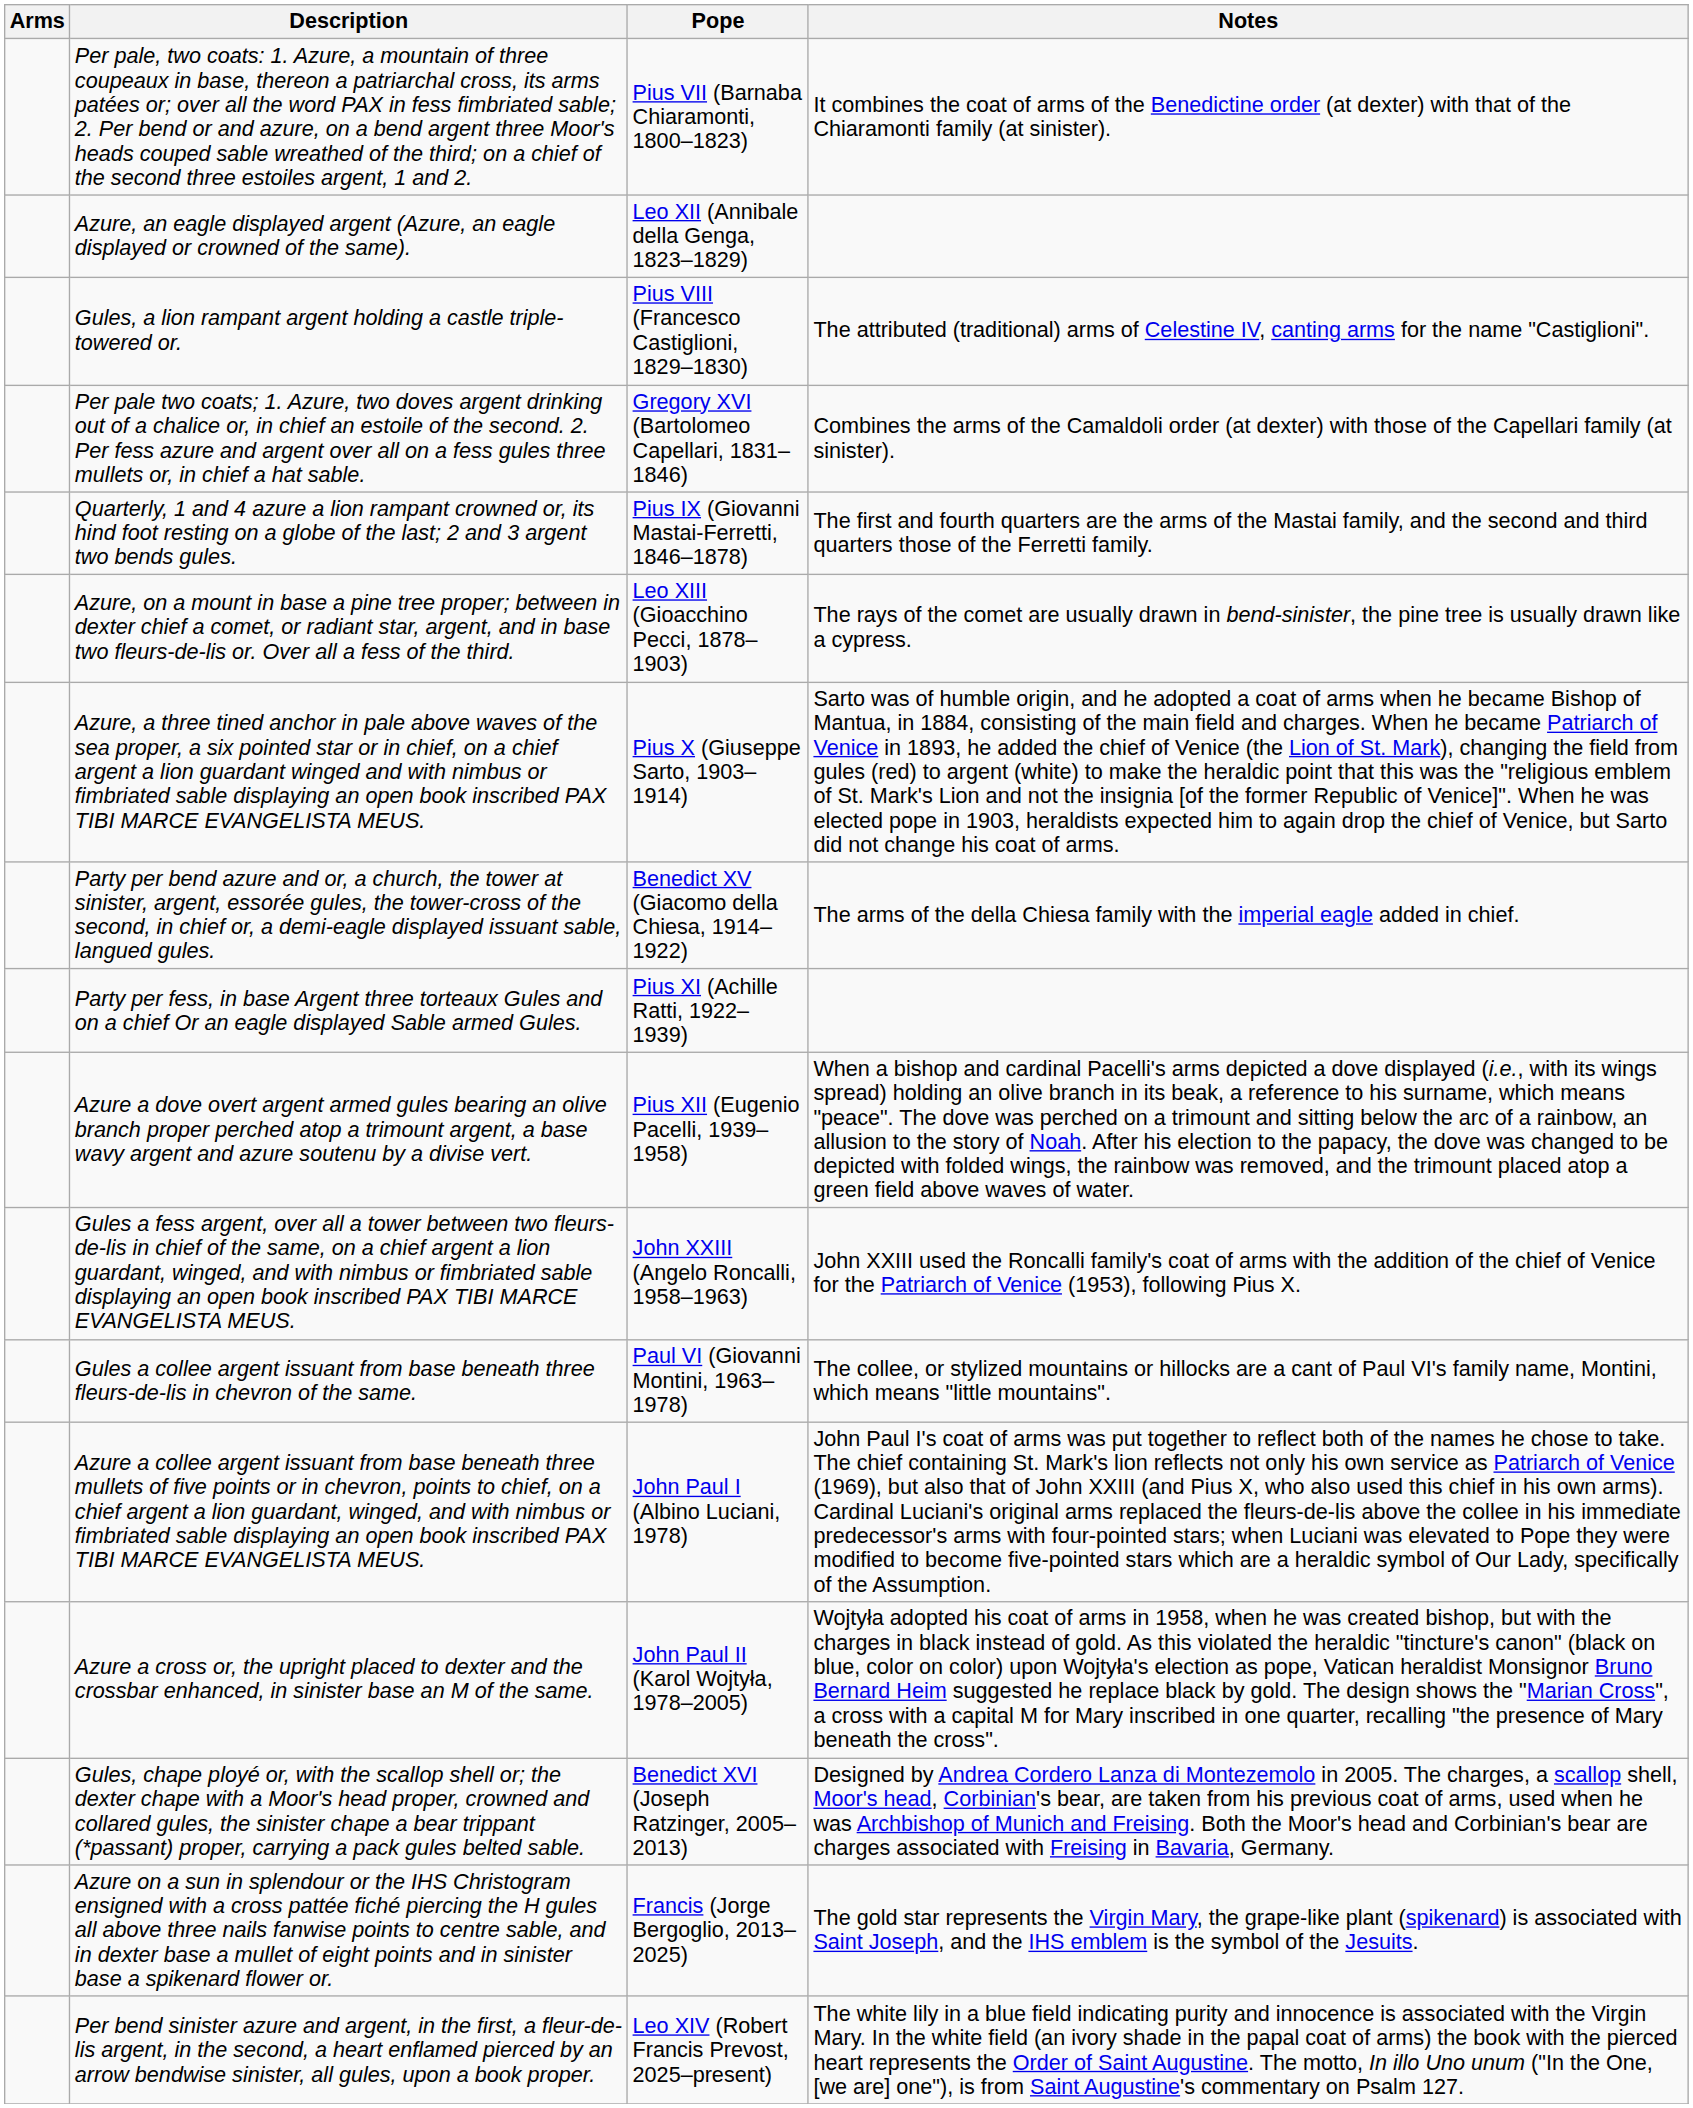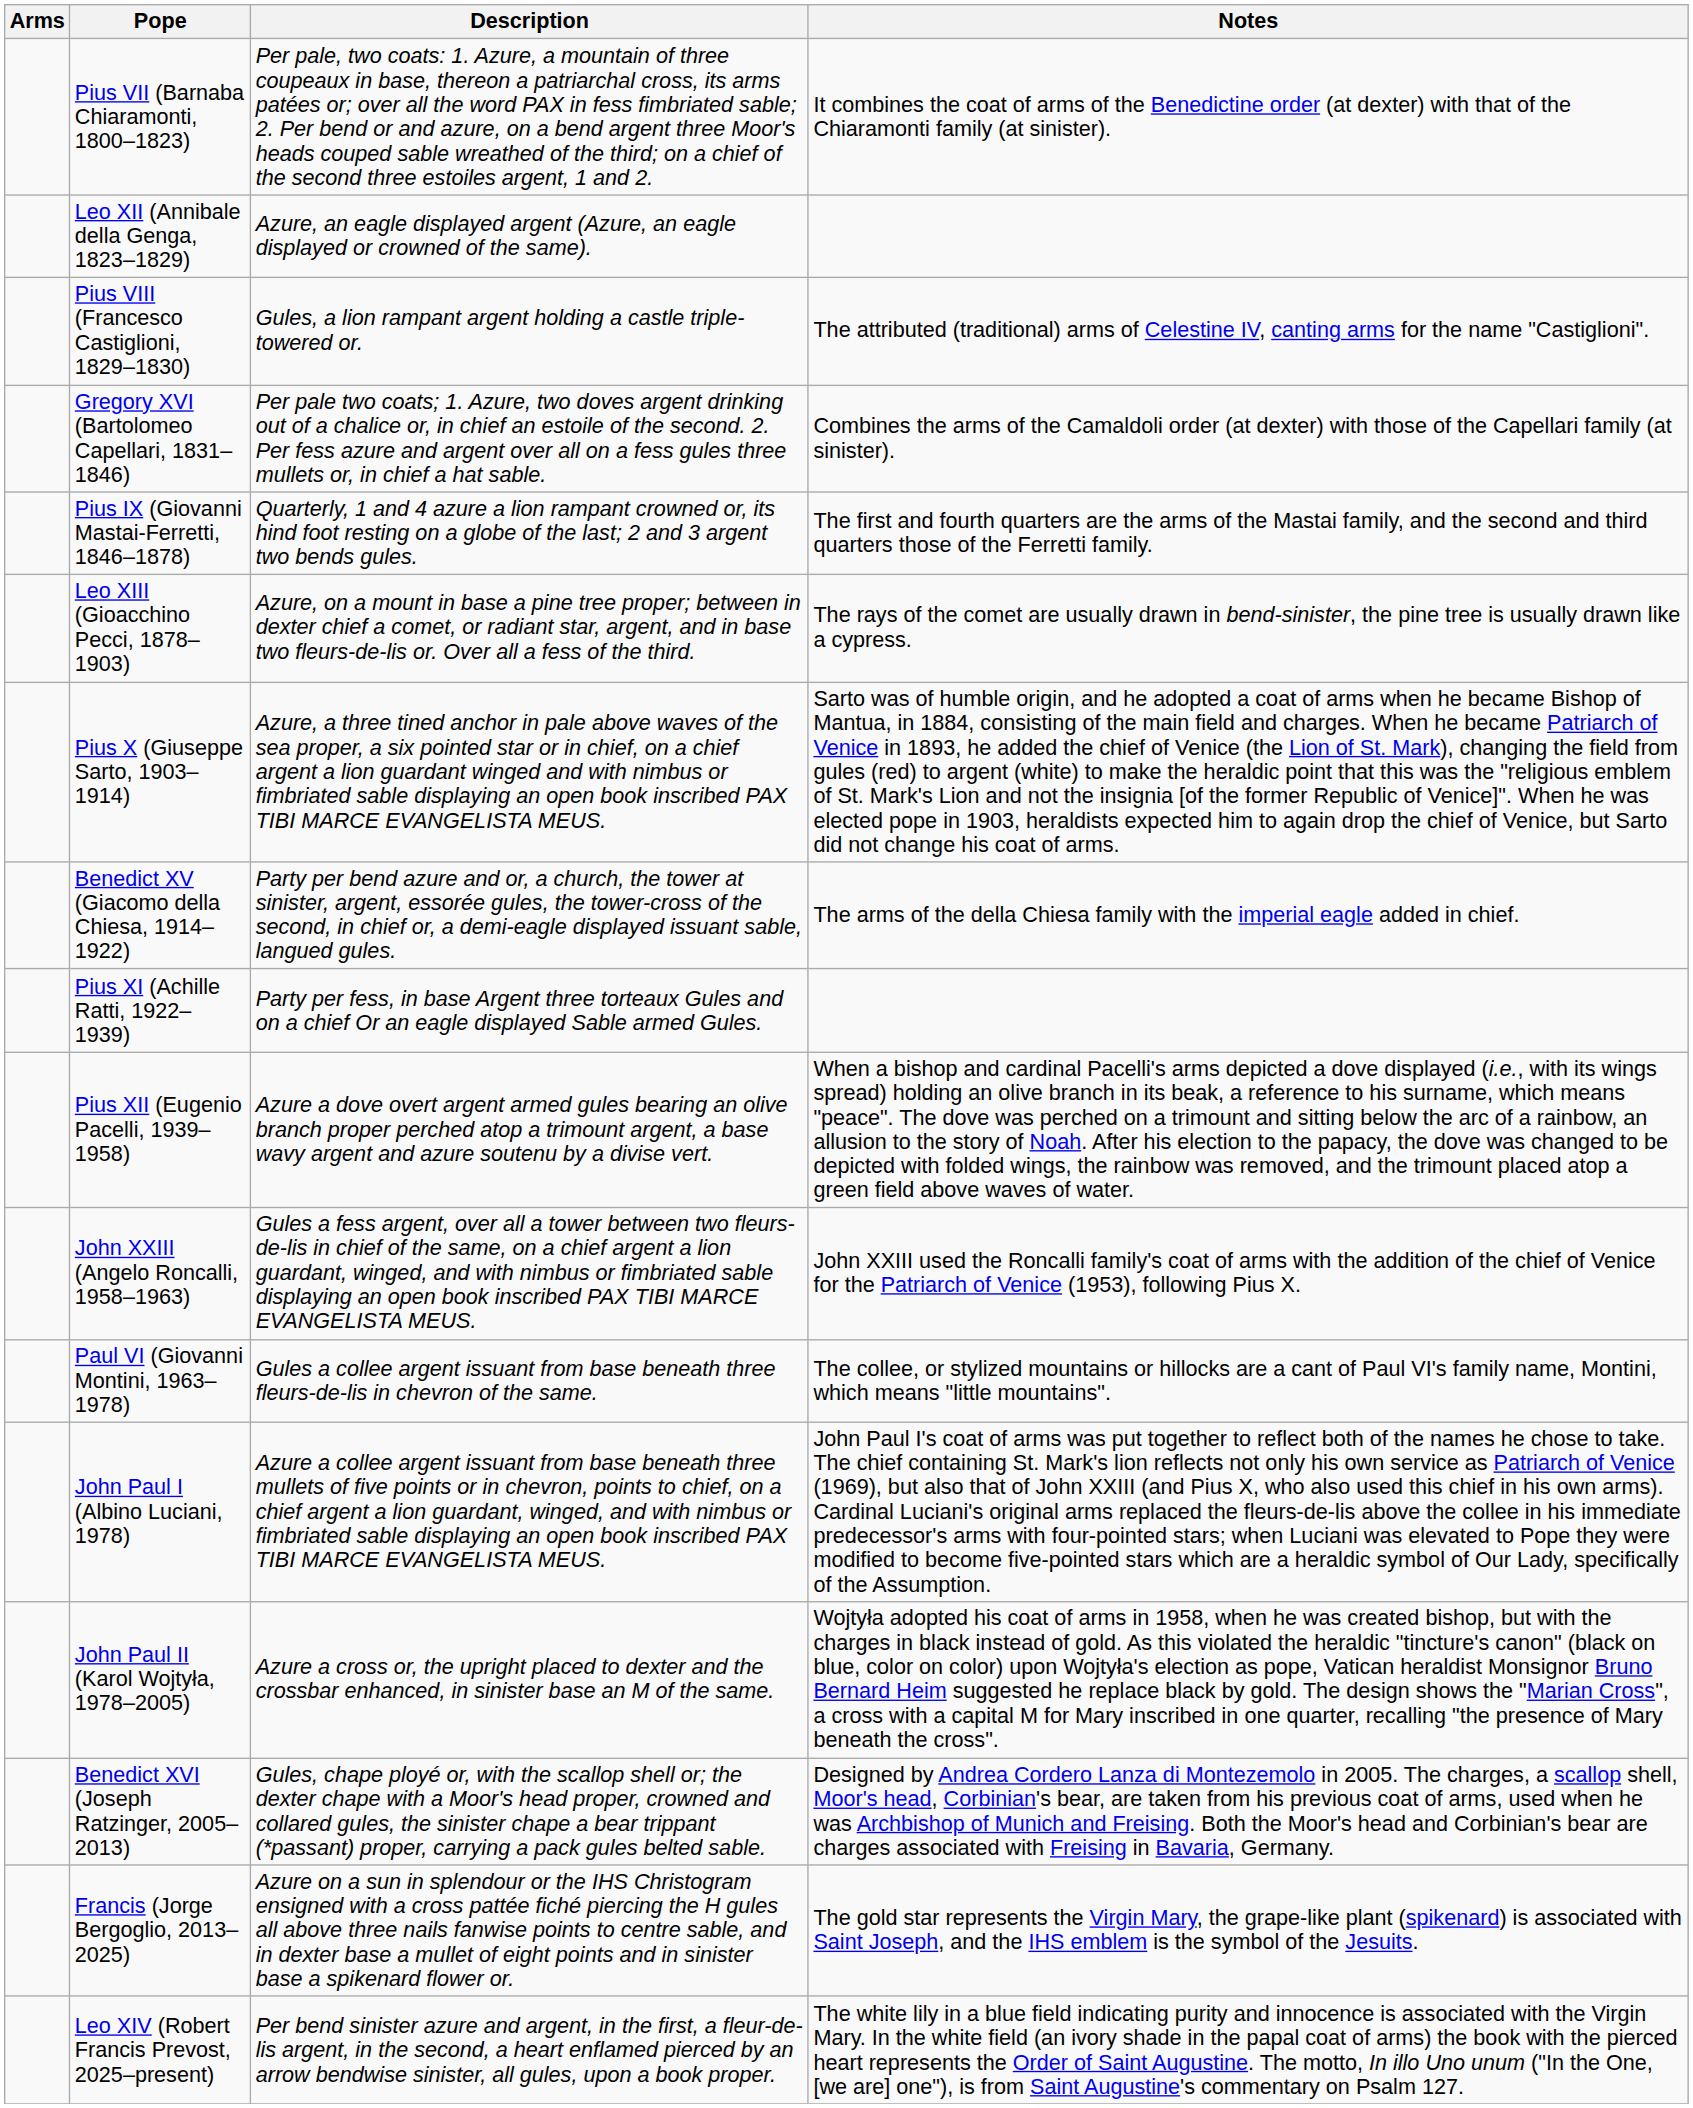columns swapped: (349, 21) <-> (718, 21)
